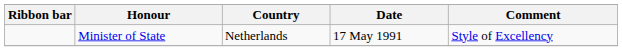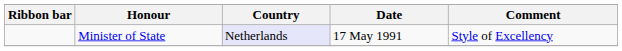(256, 35) no background -> (256, 35) lavender background
